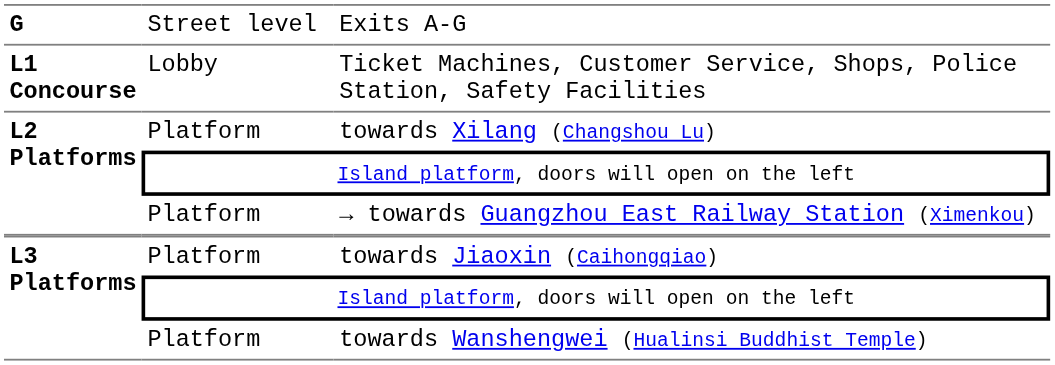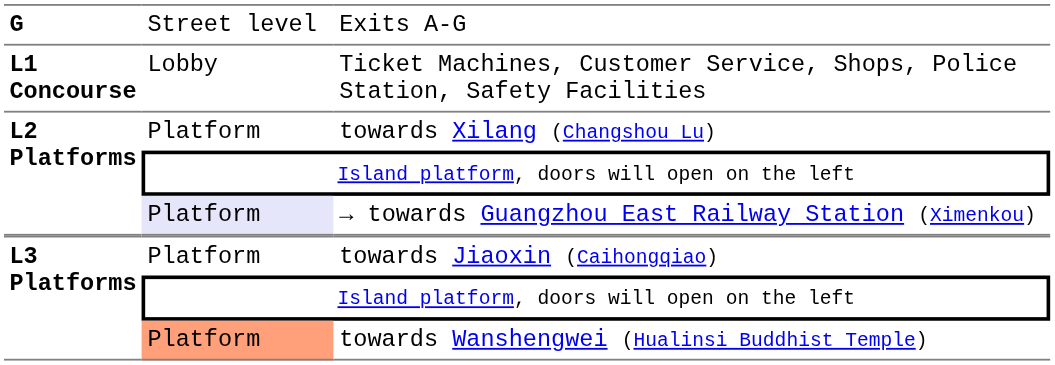(204, 215) no background -> (204, 215) lavender background
(204, 340) no background -> (204, 340) lightsalmon background
